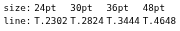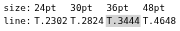(123, 21) no background -> (123, 21) lightgrey background
